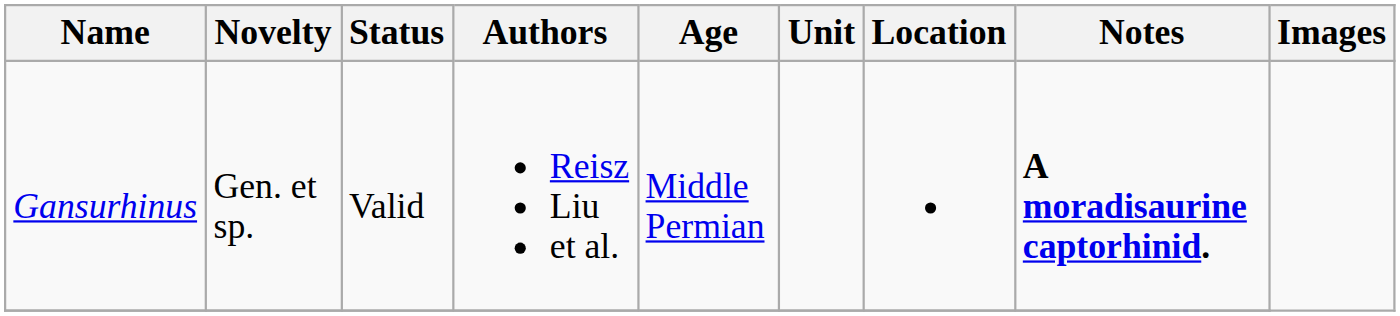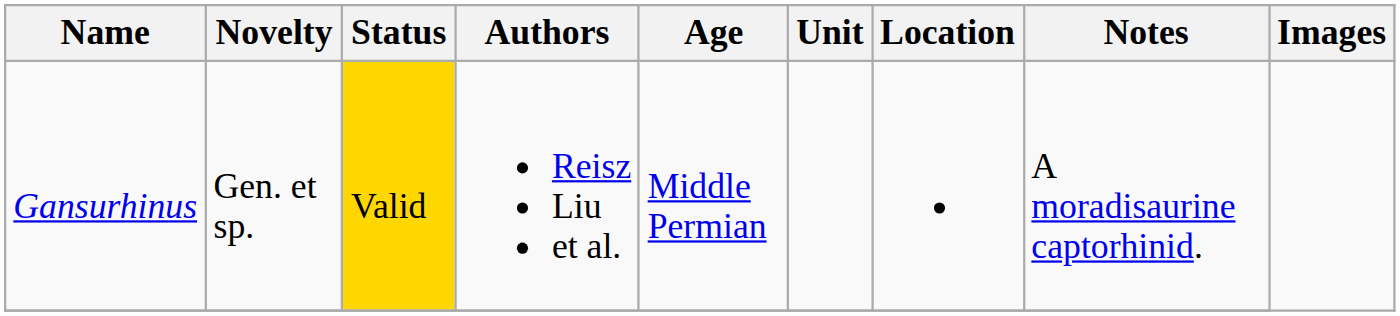(387, 205) no background -> (389, 205) gold background
(1135, 205) bold -> (1133, 205) normal
